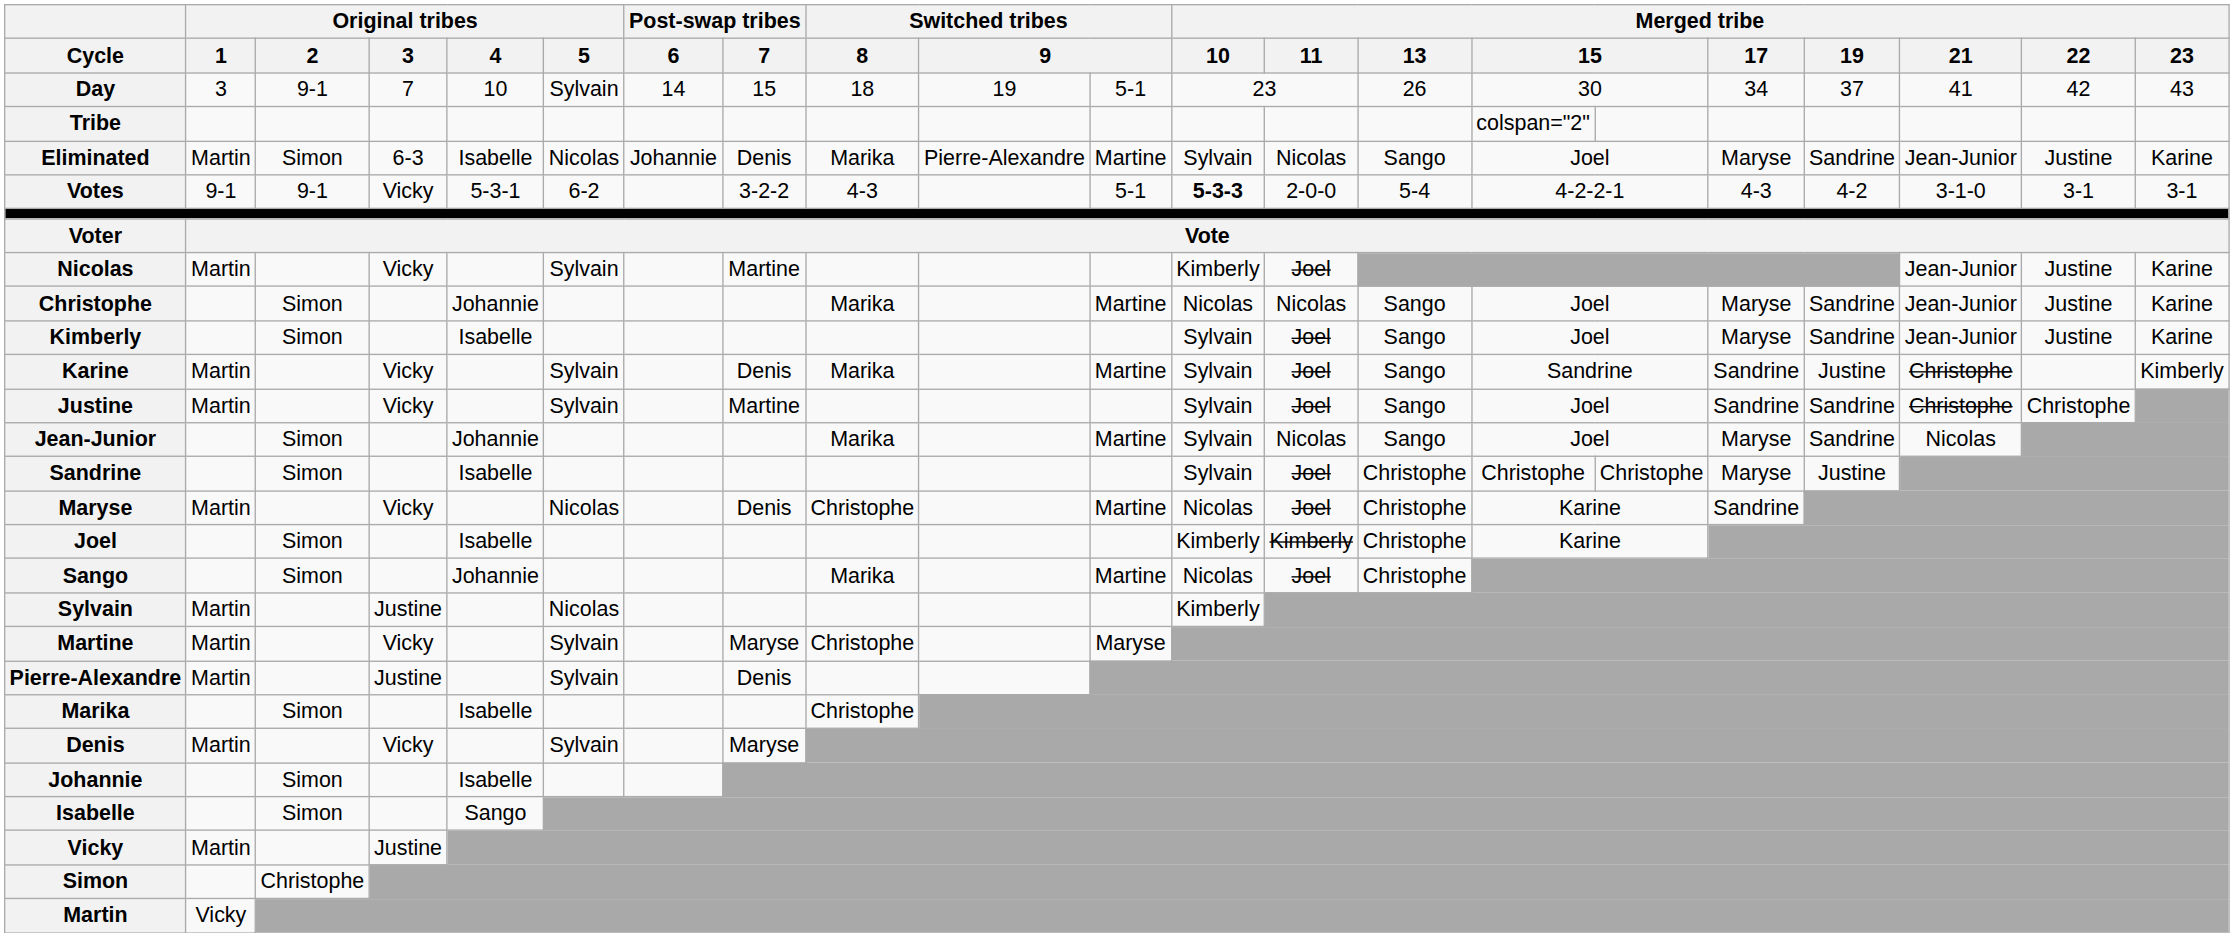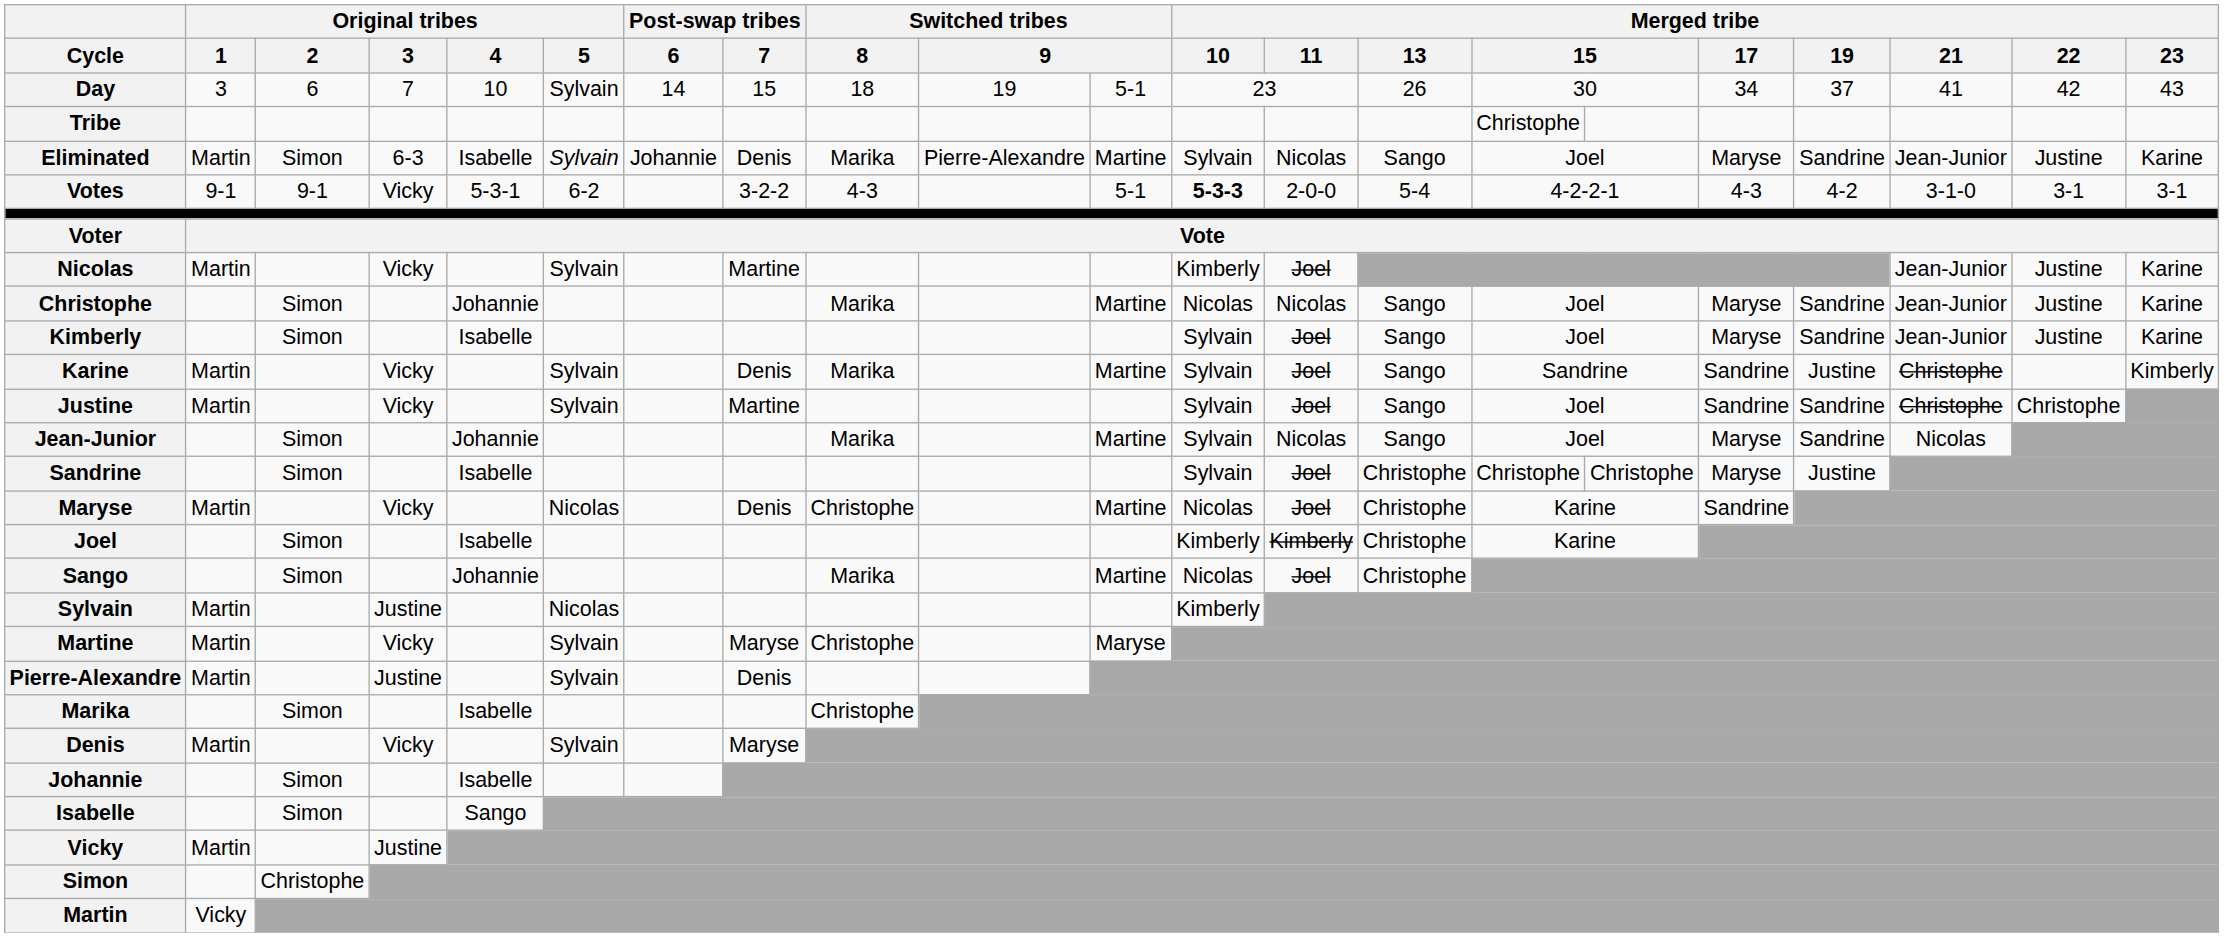(312, 89) 9-1 -> (312, 89) 6
(1533, 123) colspan="2" -> (1528, 123) Christophe
(584, 157) Nicolas -> (584, 157) Sylvain
